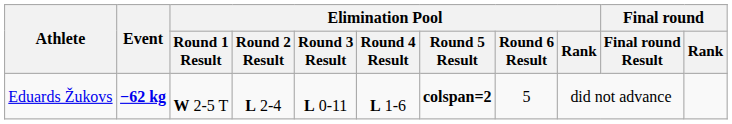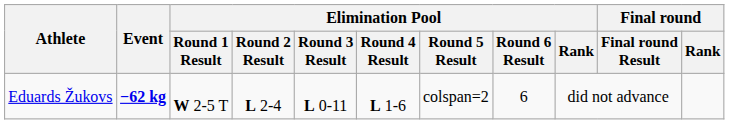(457, 96) bold -> (456, 96) normal
(526, 96) 5 -> (524, 96) 6
